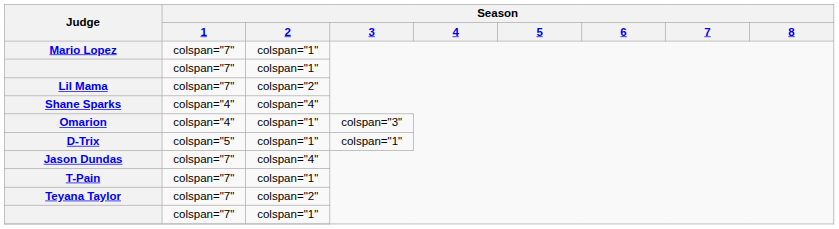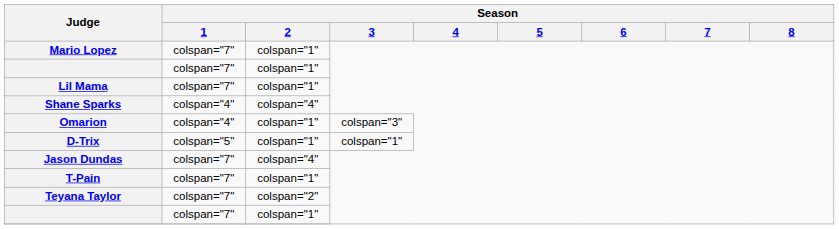(288, 86) colspan="2" -> (288, 86) colspan="1"
